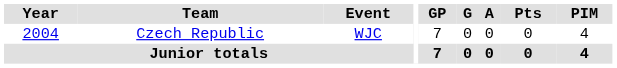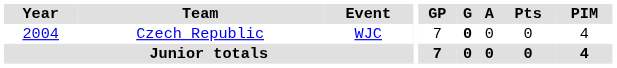(468, 34) normal -> (468, 34) bold
